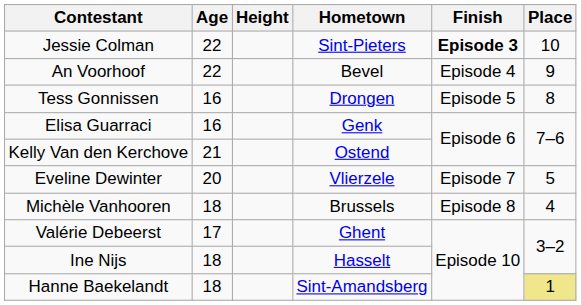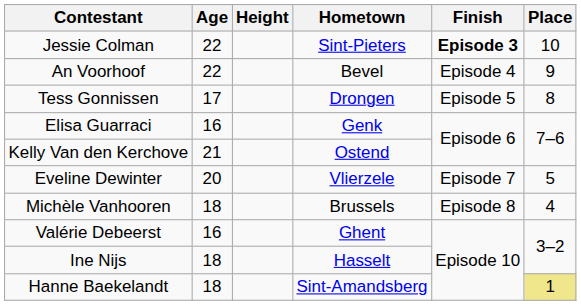(212, 98) 16 -> (212, 98) 17
(212, 233) 17 -> (212, 233) 16
